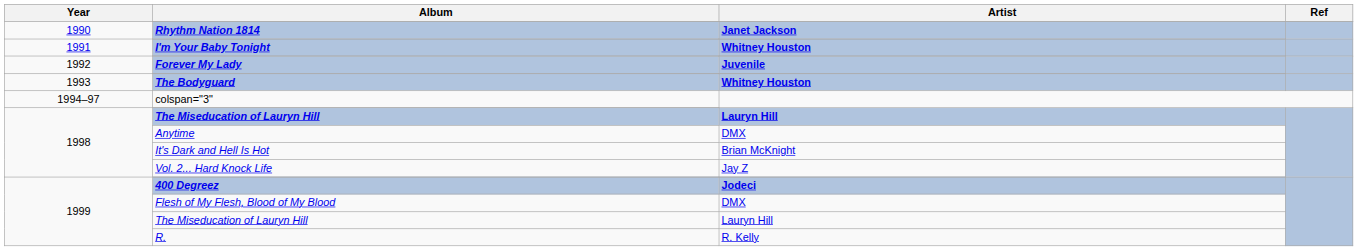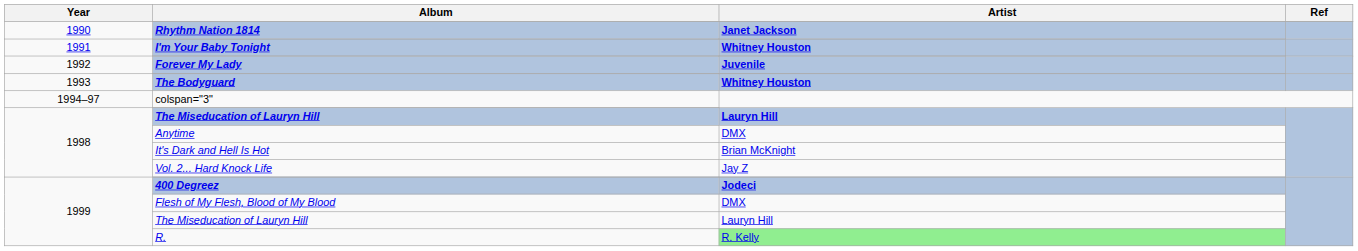(740, 237) no background -> (740, 237) lightgreen background
